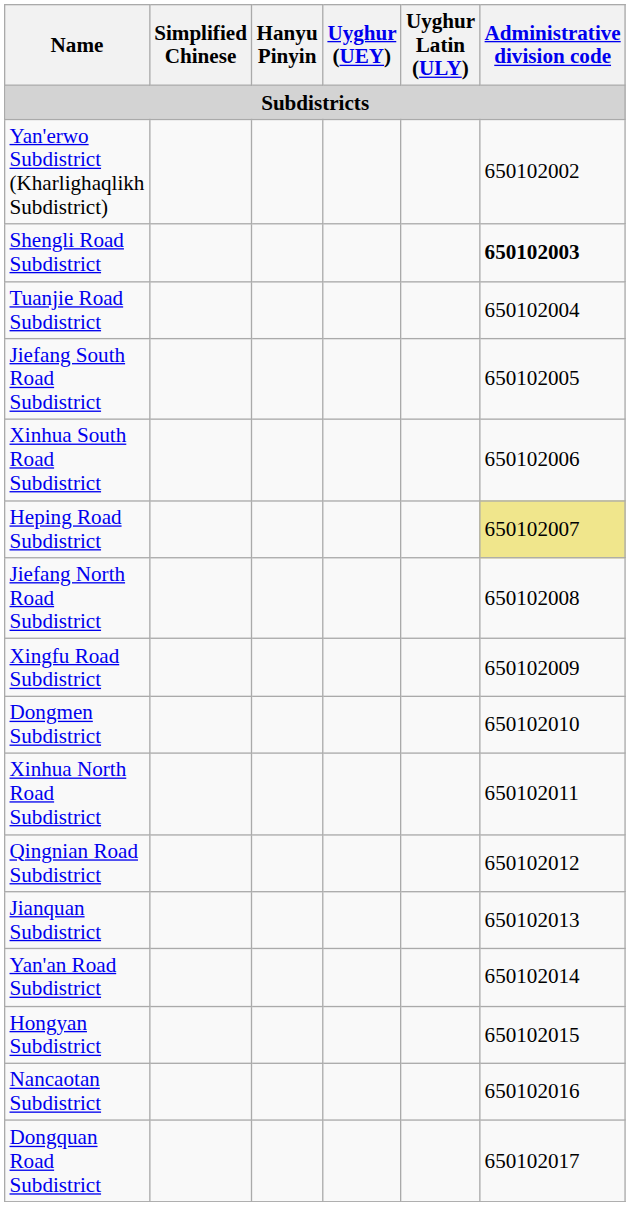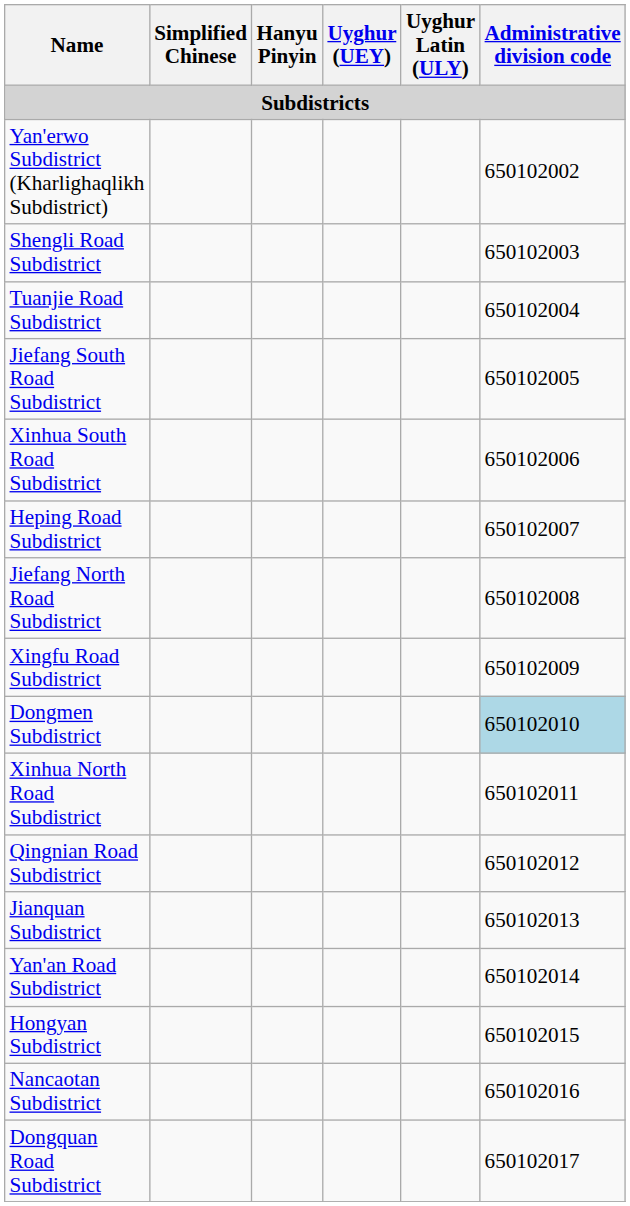(532, 252) bold -> (532, 252) normal
(532, 528) khaki background -> (532, 528) no background
(532, 724) no background -> (532, 724) lightblue background
